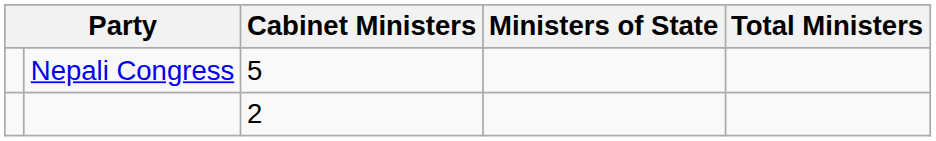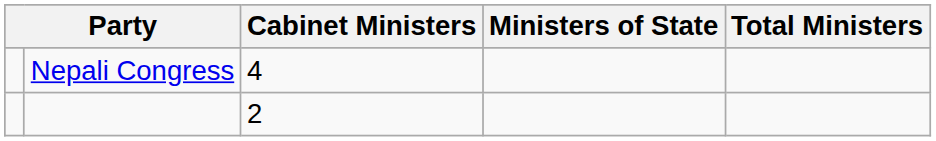(255, 69) 5 -> (255, 69) 4
